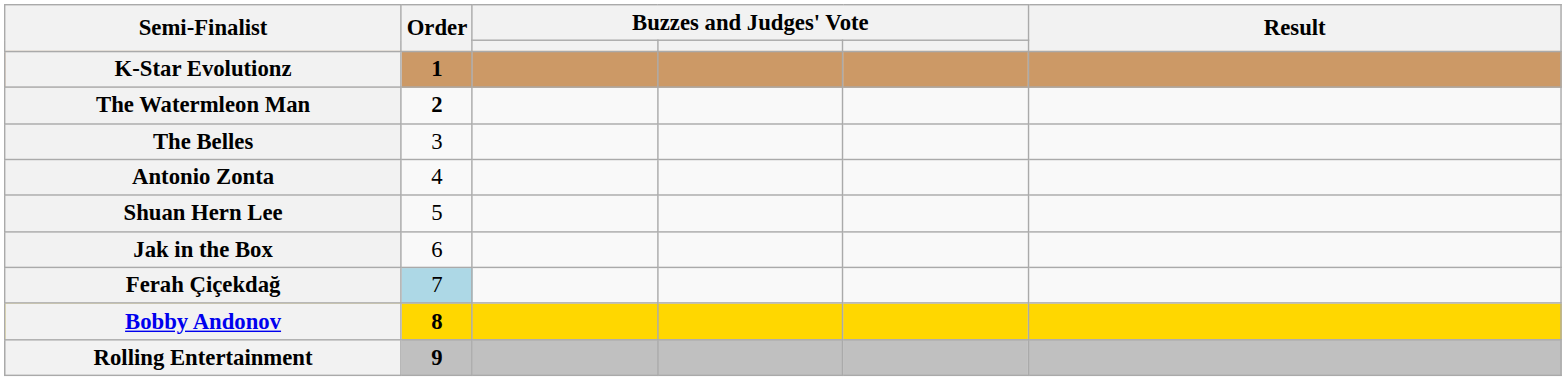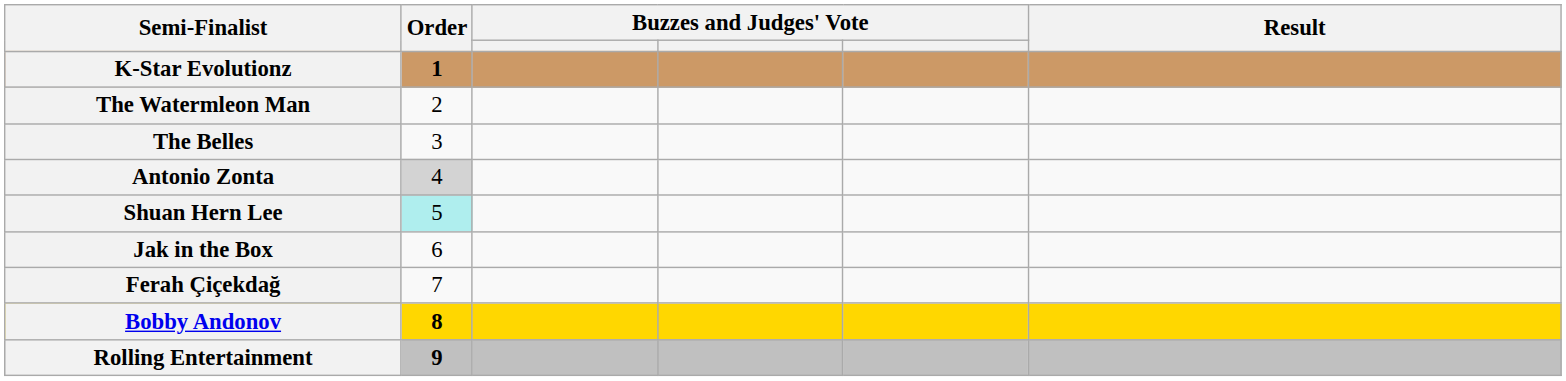(437, 105) bold -> (437, 105) normal
(437, 177) no background -> (437, 177) lightgrey background
(437, 213) no background -> (437, 213) paleturquoise background
(437, 285) lightblue background -> (437, 285) no background
